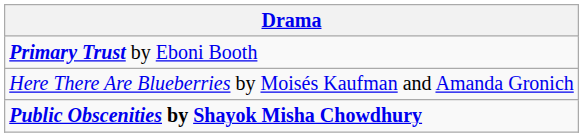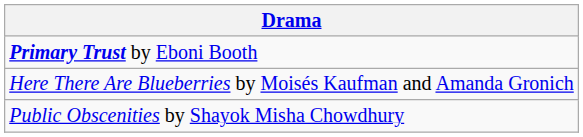(216, 115) bold -> (207, 115) normal
